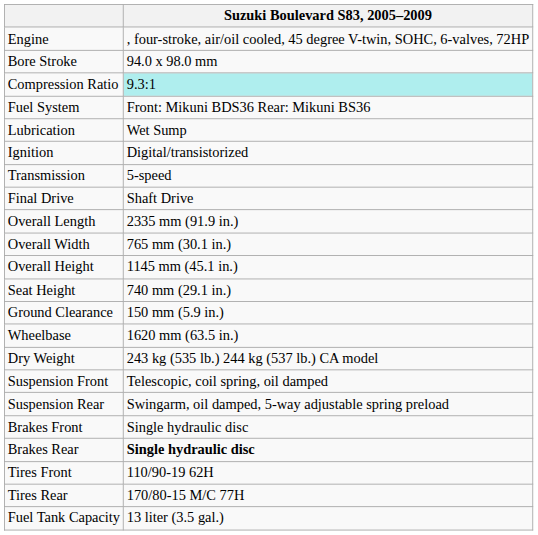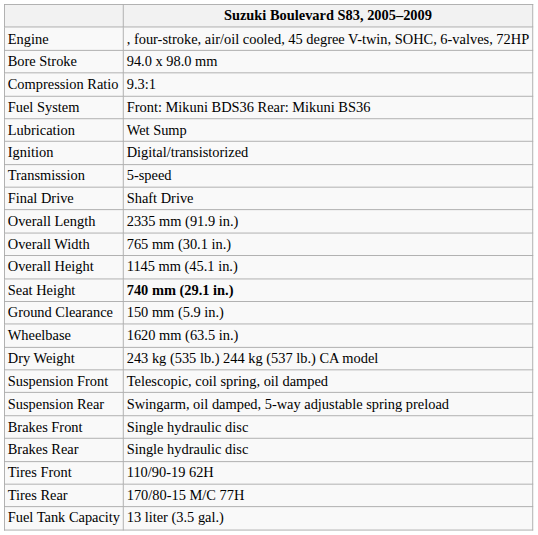(141, 84) paleturquoise background -> (141, 84) no background
(179, 289) normal -> (180, 289) bold
(191, 449) bold -> (188, 449) normal
